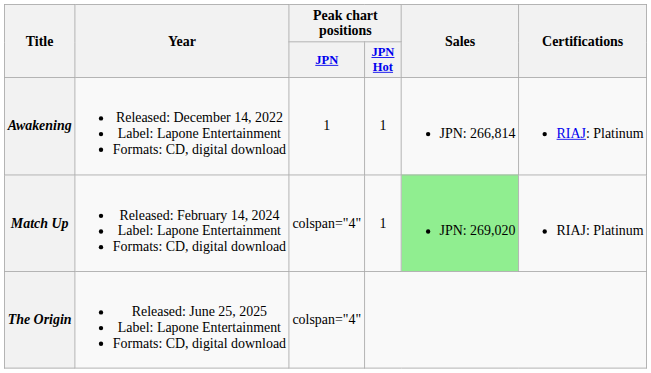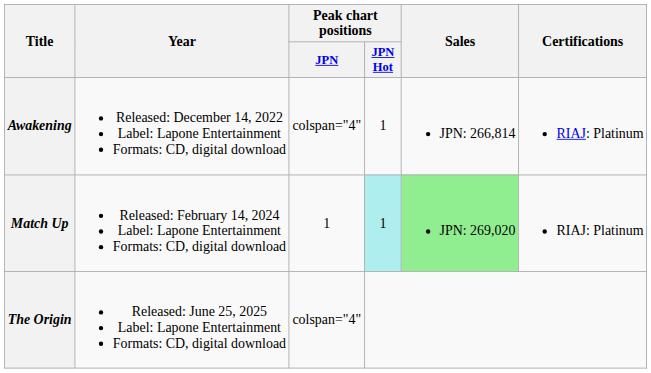(327, 126) 1 -> (327, 126) colspan="4"
(327, 223) colspan="4" -> (327, 223) 1
(383, 223) no background -> (383, 223) paleturquoise background
